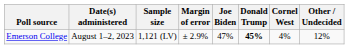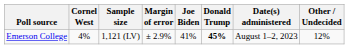columns swapped: (103, 17) <-> (285, 17)
(225, 36) 47% -> (188, 36) 41%
